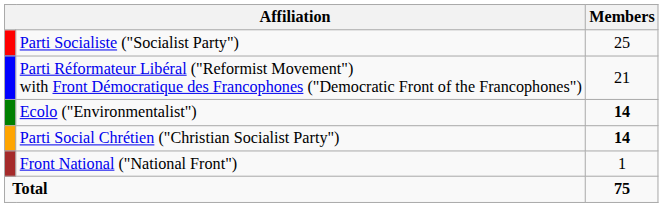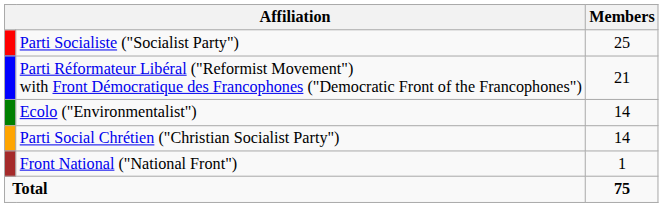(622, 112) bold -> (622, 112) normal
(622, 138) bold -> (622, 138) normal
